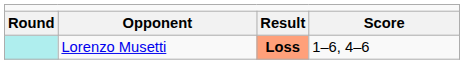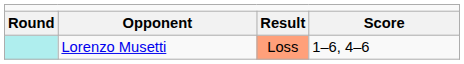(283, 47) bold -> (283, 47) normal
